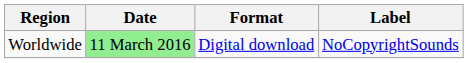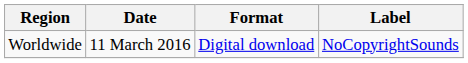(140, 44) lightgreen background -> (140, 44) no background
